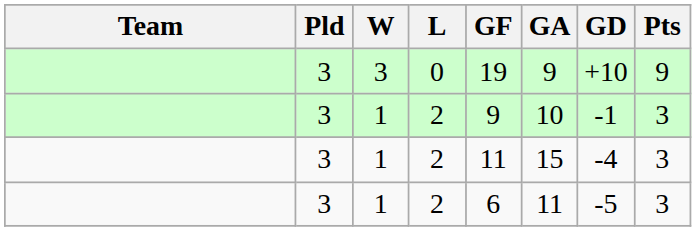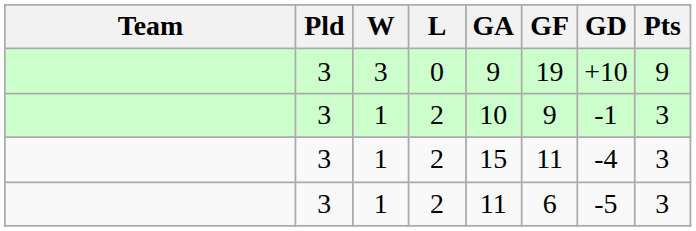columns swapped: (493, 26) <-> (550, 26)
